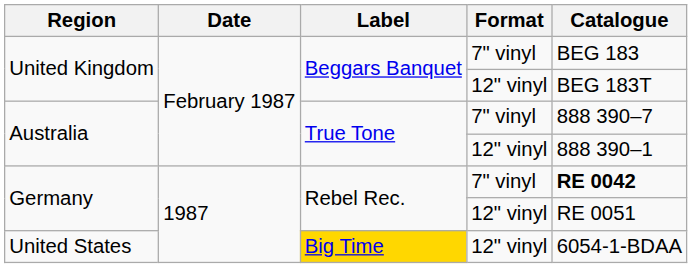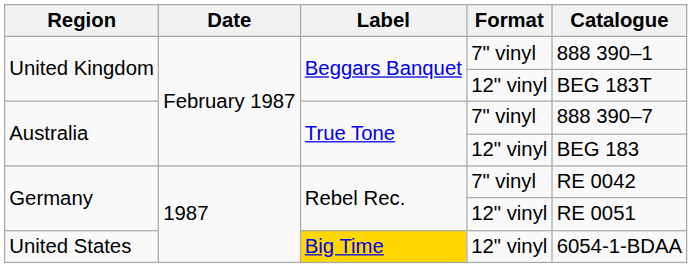(598, 52) BEG 183 -> (605, 52) 888 390–1
(605, 149) 888 390–1 -> (598, 149) BEG 183
(596, 181) bold -> (596, 181) normal
